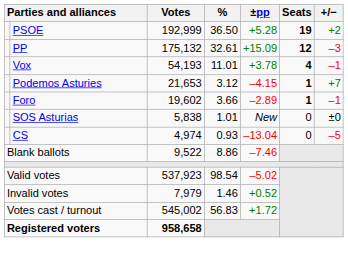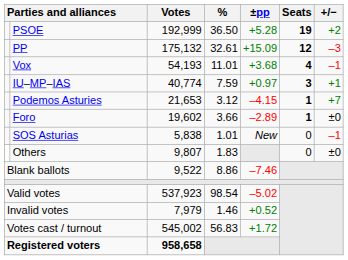(263, 65) +3.78 -> (263, 65) +3.68
+ row: (42, 83)
(335, 100) –1 -> (335, 118) ±0
(335, 118) ±0 -> (335, 135) –1
- row: (20, 135)
+ row: (29, 153)
